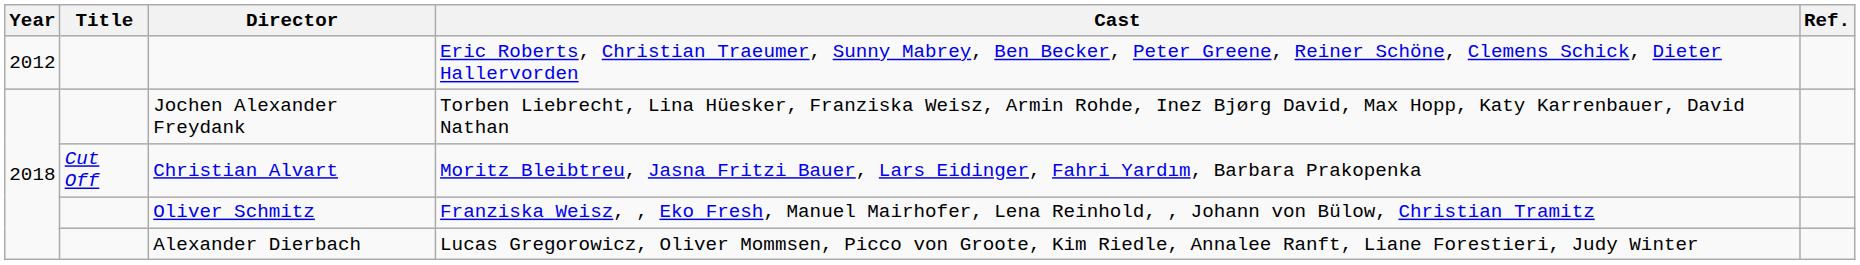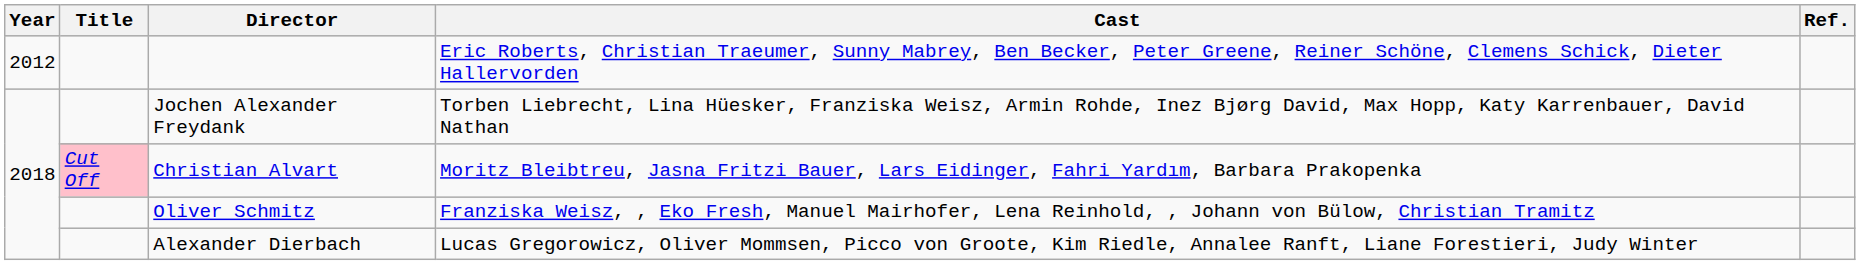(82, 170) no background -> (82, 170) pink background
